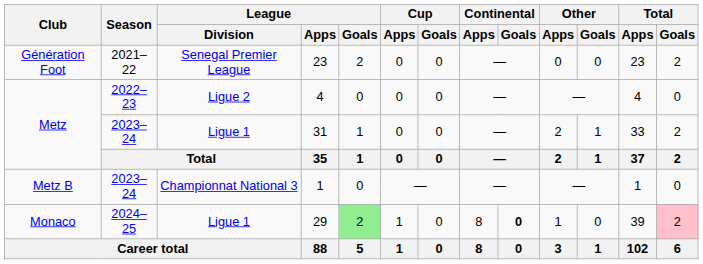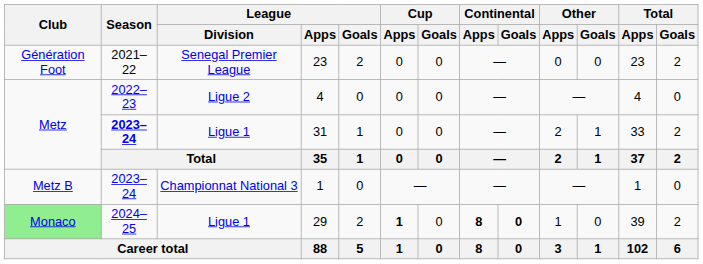(129, 131) normal -> (129, 131) bold
(53, 221) no background -> (53, 221) lightgreen background
(360, 221) lightgreen background -> (360, 221) no background
(399, 221) normal -> (399, 221) bold
(479, 221) normal -> (479, 221) bold
(677, 221) pink background -> (677, 221) no background
